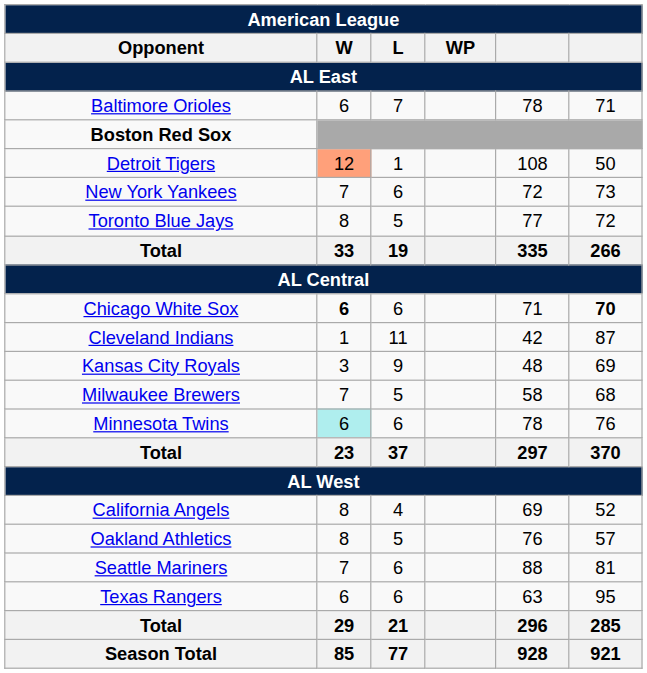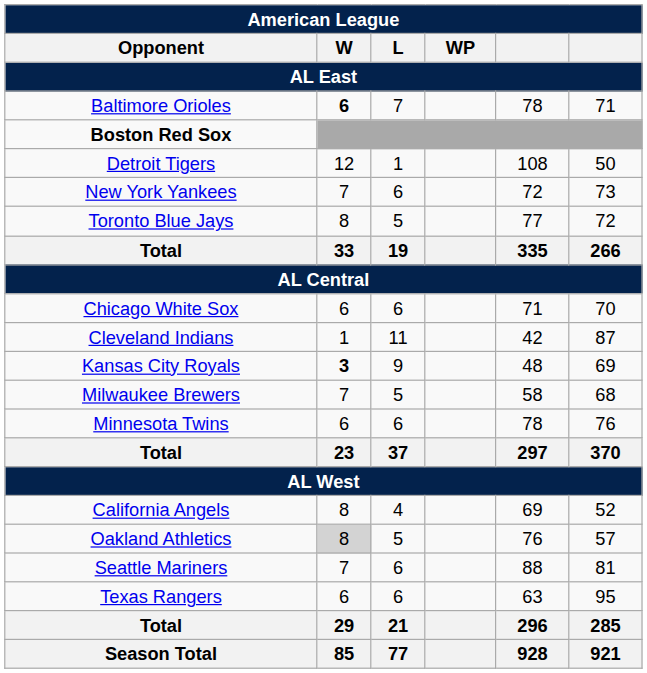(344, 106) normal -> (344, 106) bold
(344, 163) lightsalmon background -> (344, 163) no background
(344, 308) bold -> (344, 308) normal
(605, 308) bold -> (605, 308) normal
(344, 366) normal -> (344, 366) bold
(344, 423) paleturquoise background -> (344, 423) no background
(344, 539) no background -> (344, 539) lightgrey background
